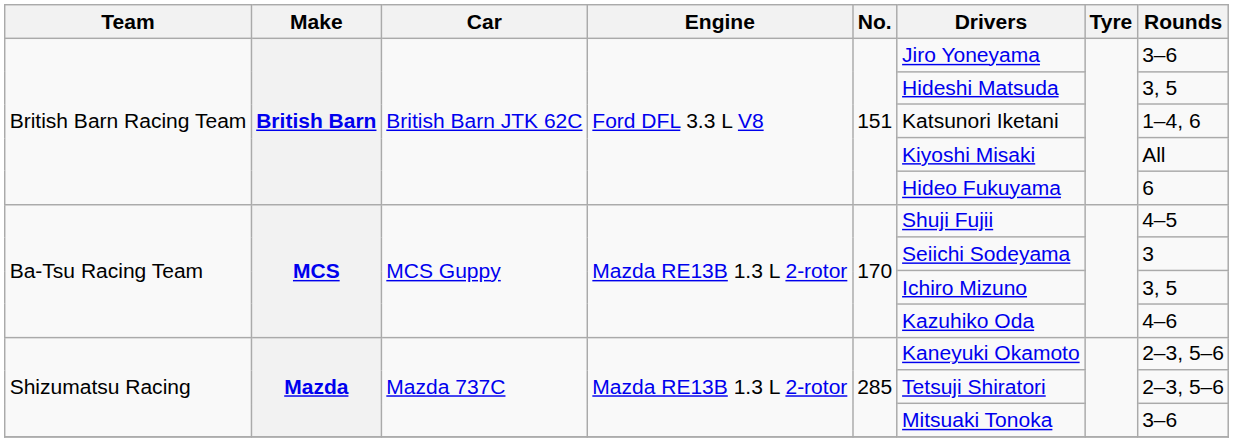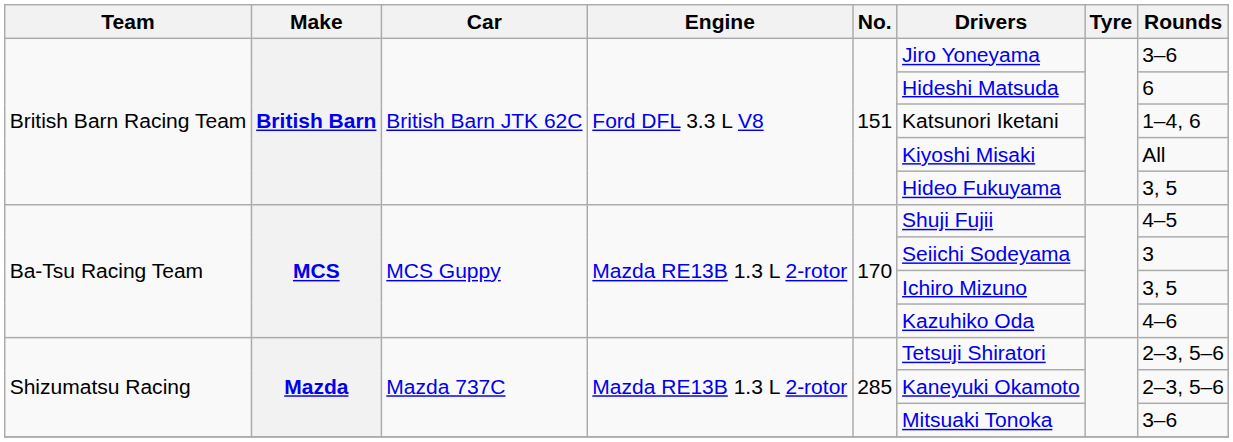(1160, 88) 3, 5 -> (1148, 88) 6
(1148, 188) 6 -> (1160, 188) 3, 5
(991, 354) Kaneyuki Okamoto -> (974, 354) Tetsuji Shiratori
(974, 387) Tetsuji Shiratori -> (991, 387) Kaneyuki Okamoto
